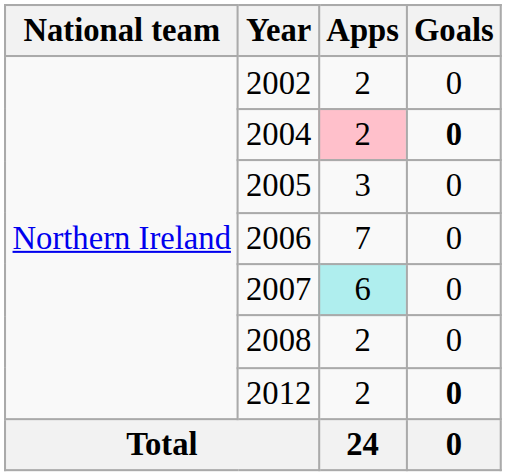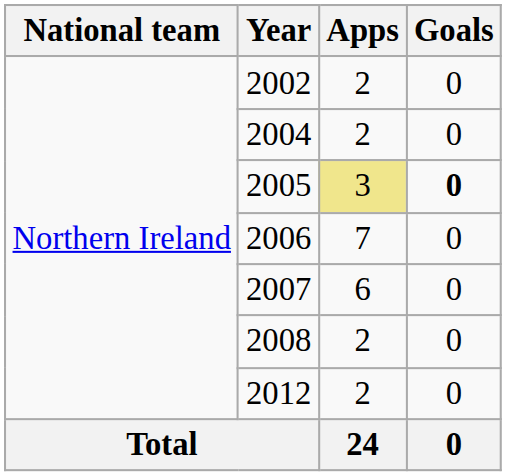(363, 133) pink background -> (363, 133) no background
(454, 133) bold -> (454, 133) normal
(363, 185) no background -> (363, 185) khaki background
(454, 185) normal -> (454, 185) bold
(363, 289) paleturquoise background -> (363, 289) no background
(454, 392) bold -> (454, 392) normal
